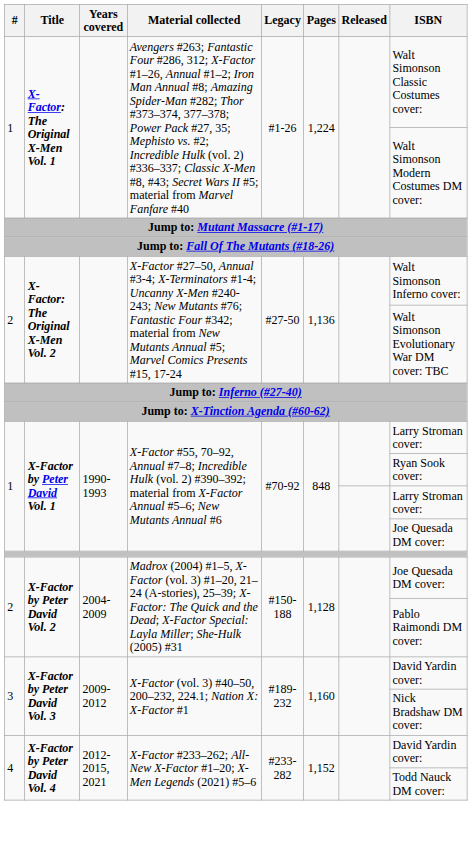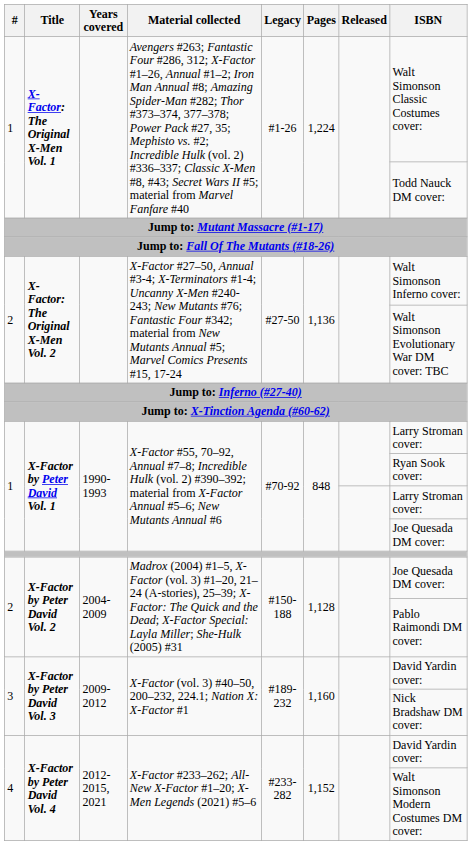(427, 172) Walt Simonson Modern Costumes DM cover: -> (422, 190) Todd Nauck DM cover:
(422, 784) Todd Nauck DM cover: -> (427, 804) Walt Simonson Modern Costumes DM cover:
